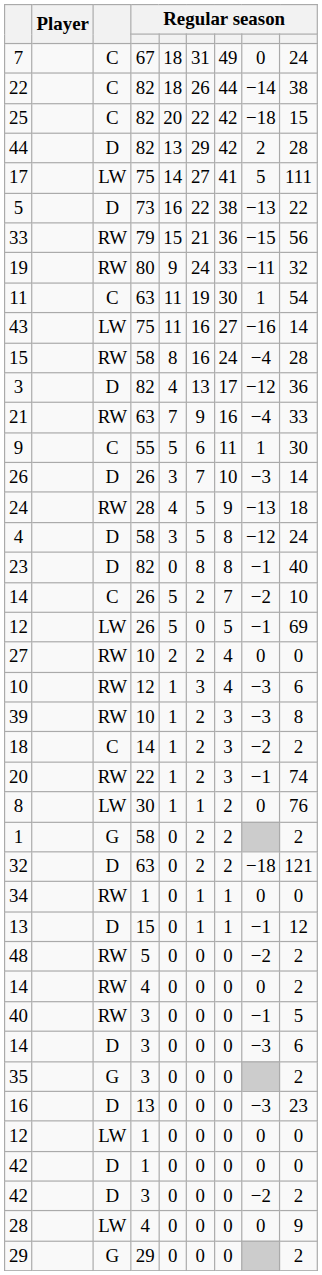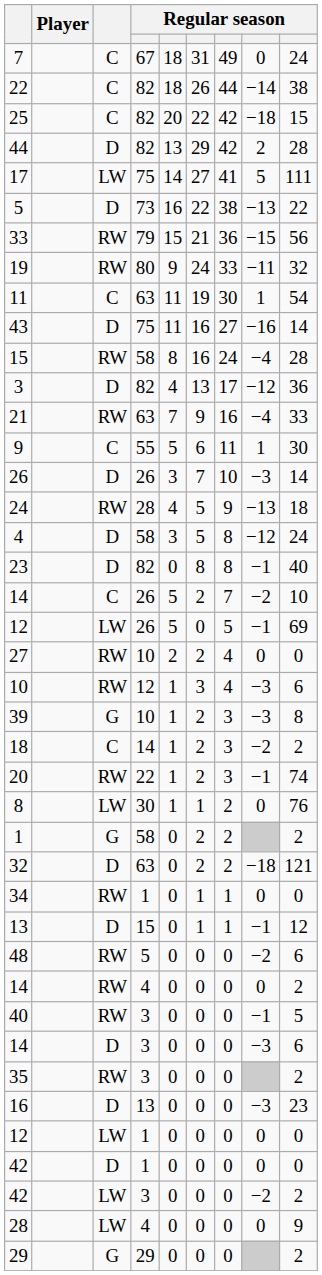(112, 327) LW -> (112, 327) D
(112, 716) RW -> (112, 716) G
(298, 956) 2 -> (298, 956) 6
(112, 1076) G -> (112, 1076) RW
(112, 1195) D -> (112, 1195) LW
